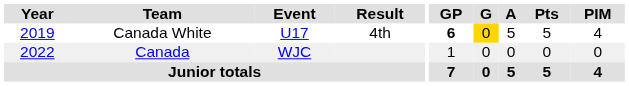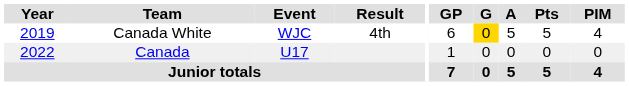(294, 33) U17 -> (294, 33) WJC
(451, 33) bold -> (451, 33) normal
(294, 52) WJC -> (294, 52) U17
